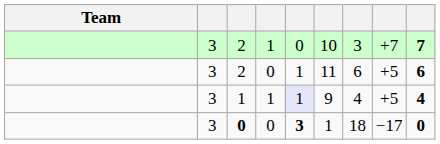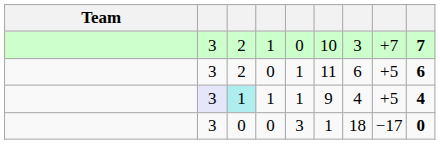(212, 98) no background -> (212, 98) lavender background
(241, 98) no background -> (241, 98) paleturquoise background
(299, 98) lavender background -> (299, 98) no background
(241, 125) bold -> (241, 125) normal
(299, 125) bold -> (299, 125) normal
